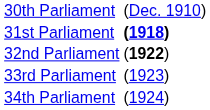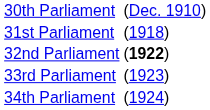(146, 32) bold -> (146, 32) normal
